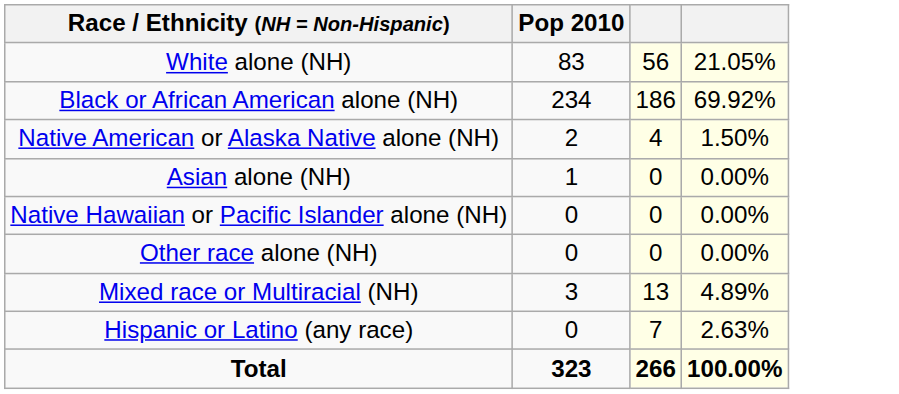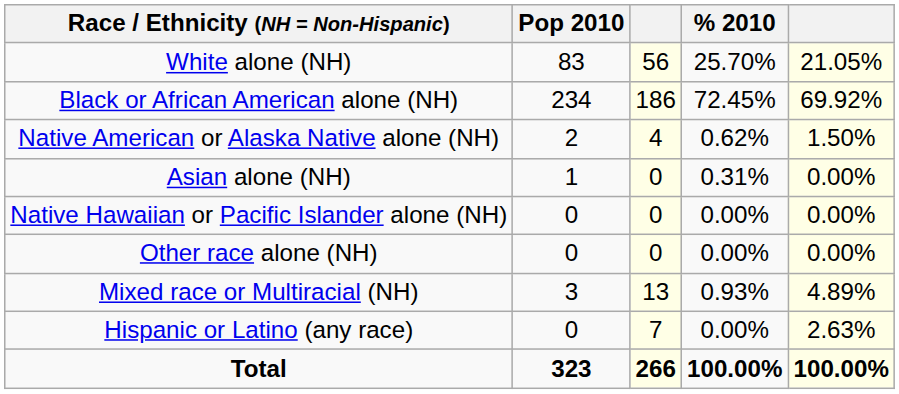+ column: (735, 23)
